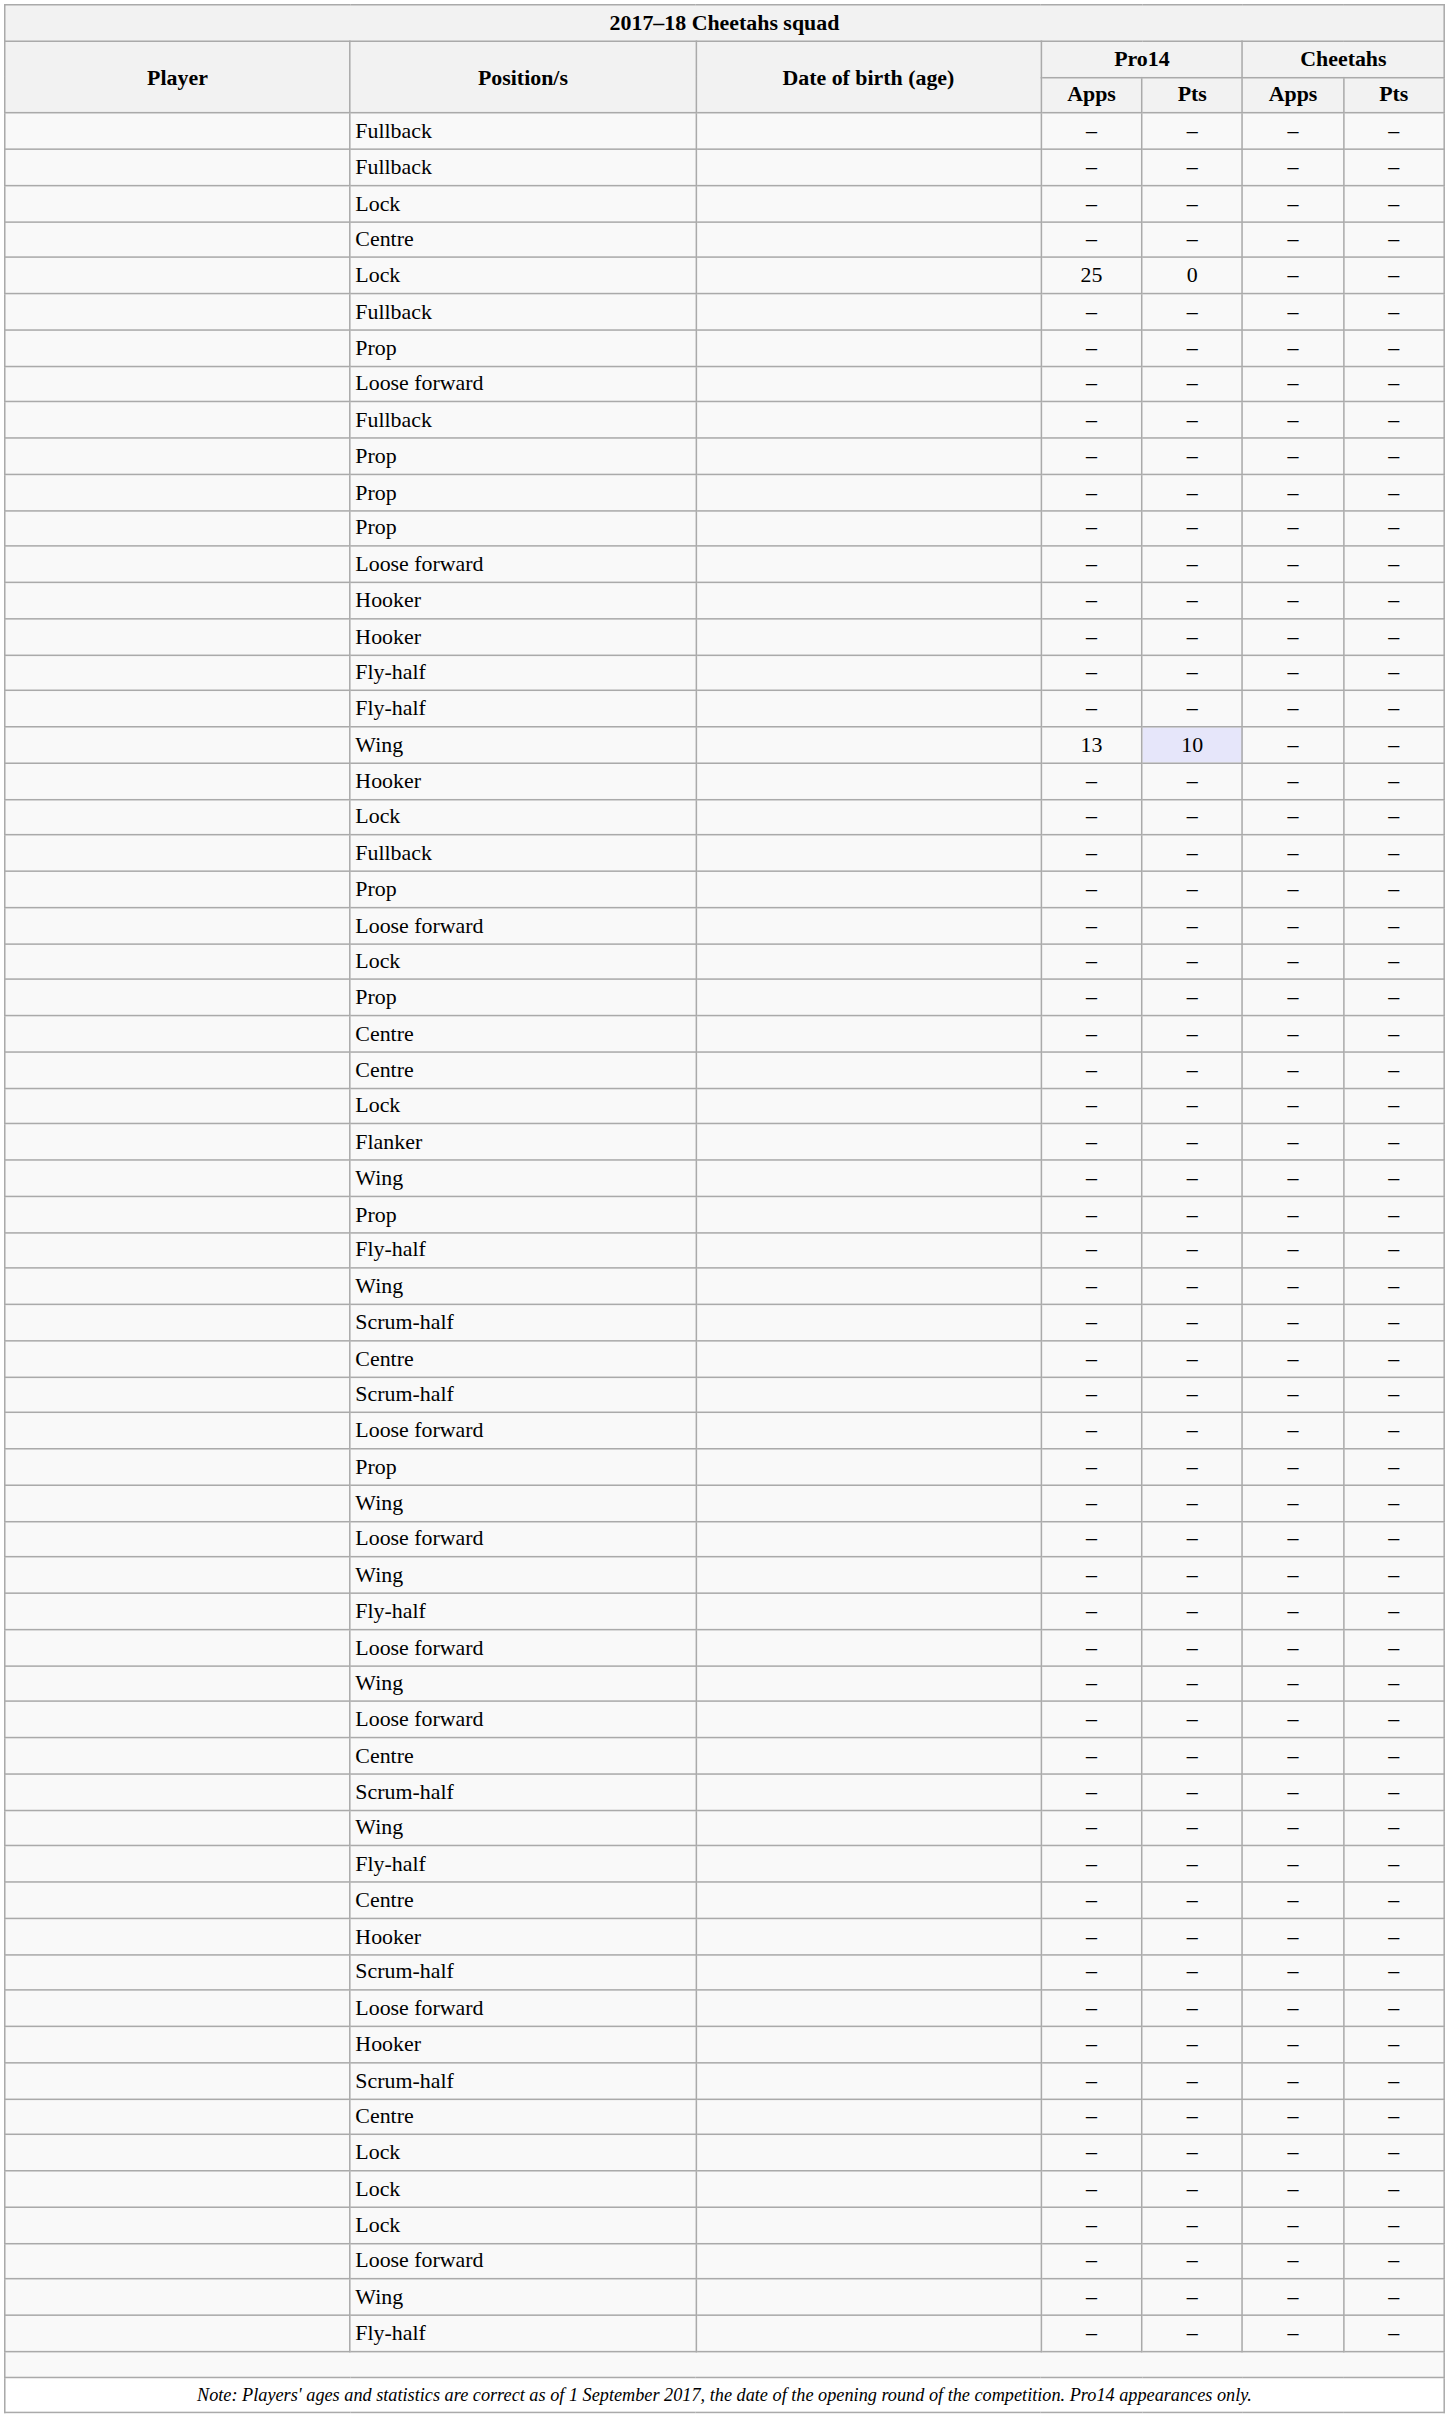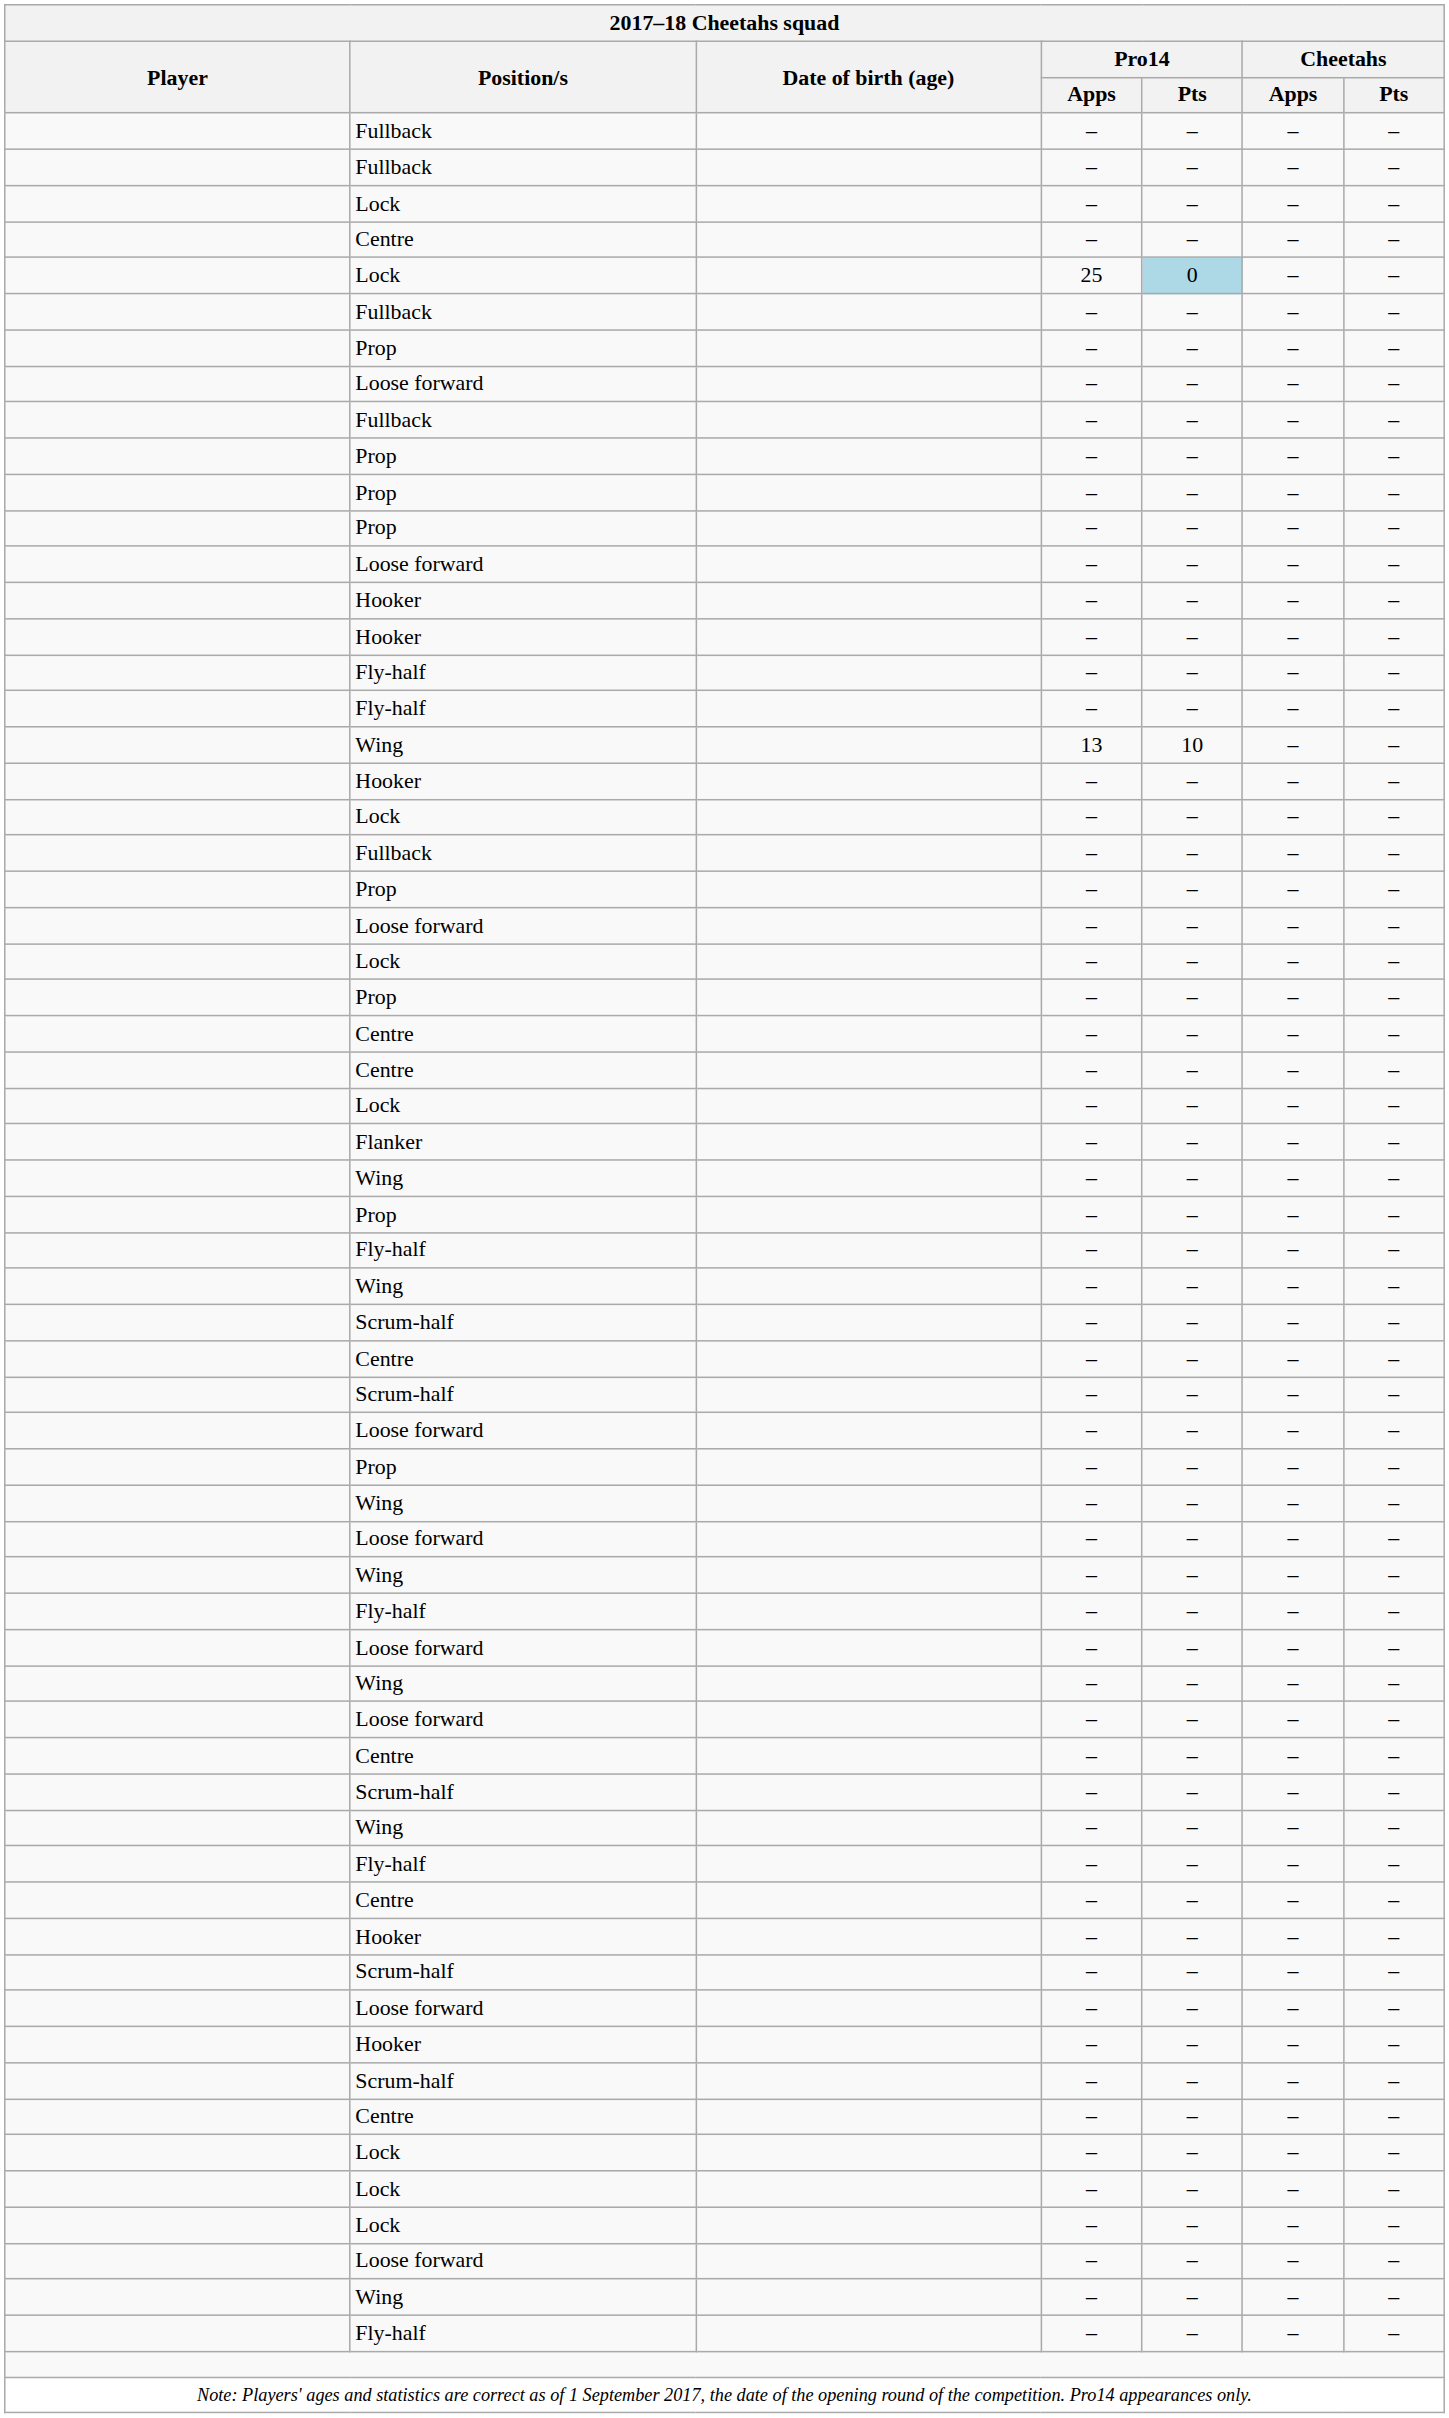(1192, 275) no background -> (1192, 275) lightblue background
(1192, 744) lavender background -> (1192, 744) no background
